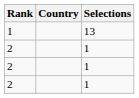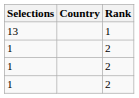columns swapped: (20, 13) <-> (107, 13)
